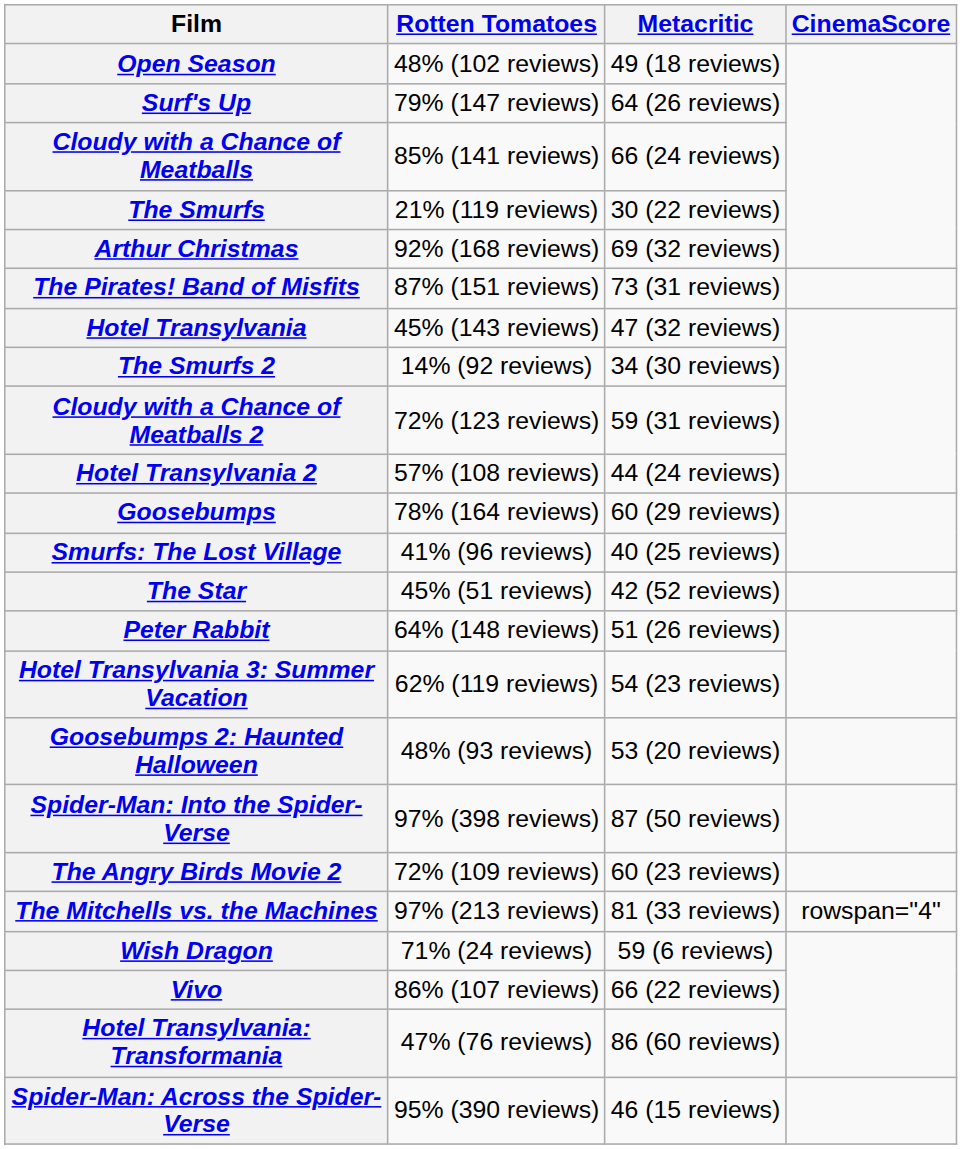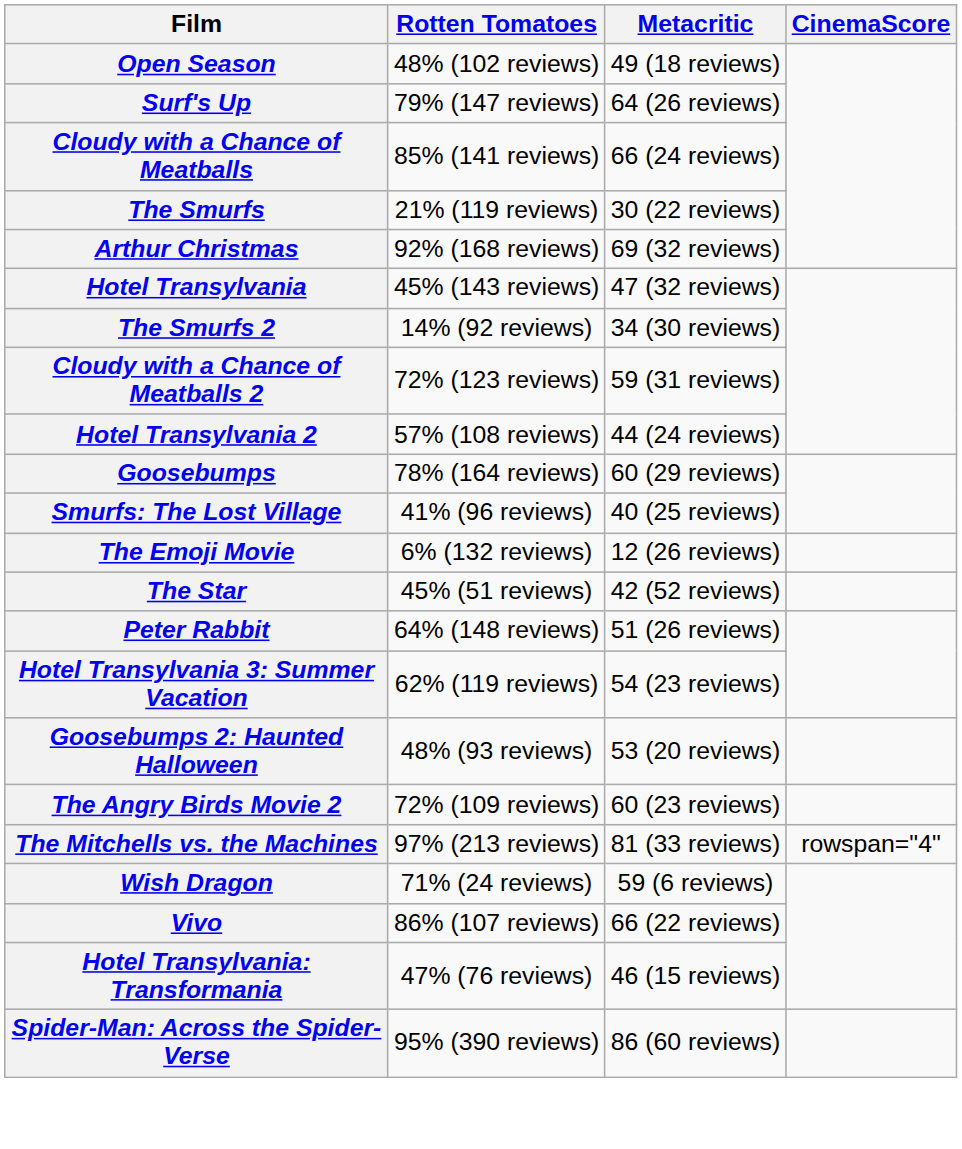- row: (196, 288)
+ row: (196, 551)
- row: (196, 818)
(695, 1042) 86 (60 reviews) -> (695, 975) 46 (15 reviews)
(695, 1110) 46 (15 reviews) -> (695, 1042) 86 (60 reviews)
